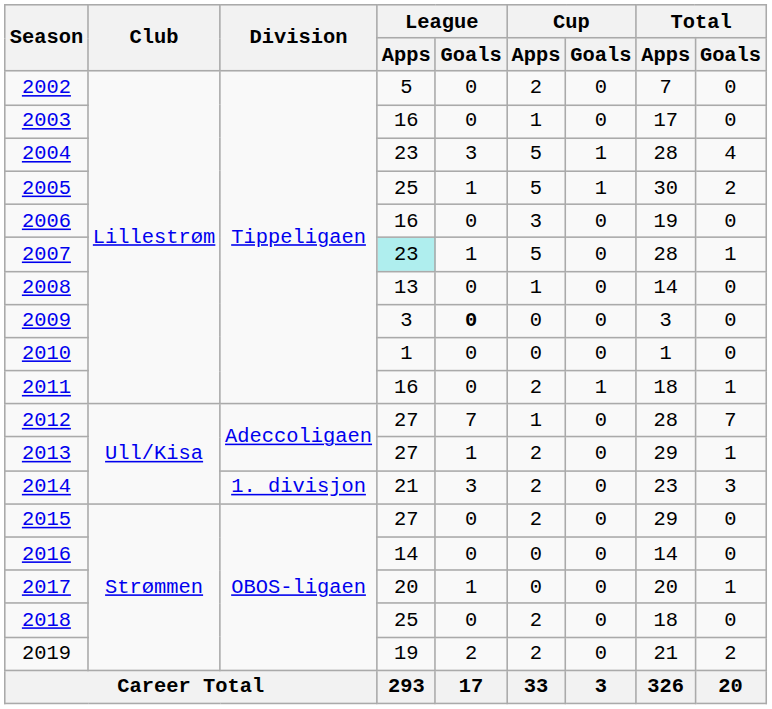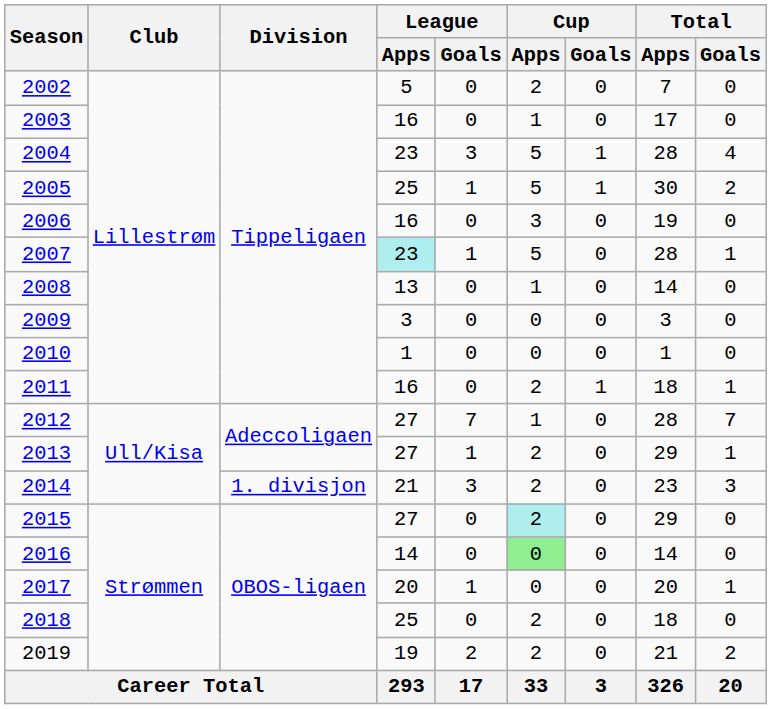(471, 321) bold -> (471, 321) normal
(536, 520) no background -> (536, 520) paleturquoise background
(536, 554) no background -> (536, 554) lightgreen background
